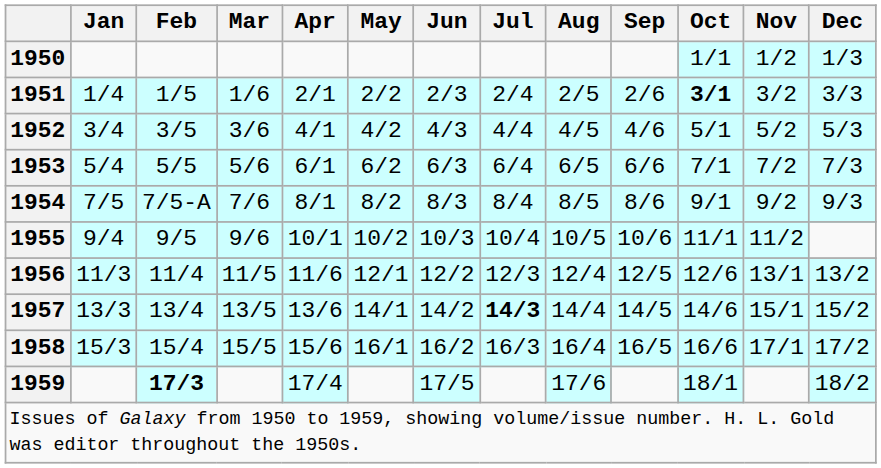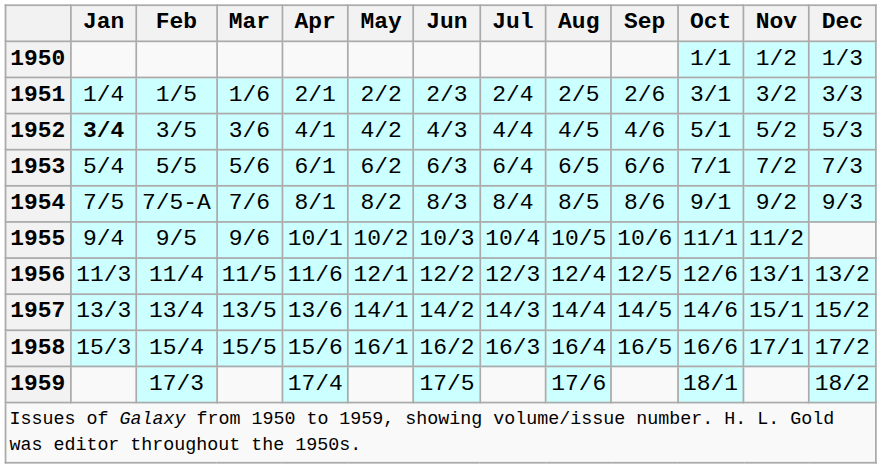(711, 95) bold -> (711, 95) normal
(104, 131) normal -> (104, 131) bold
(513, 311) bold -> (513, 311) normal
(176, 383) bold -> (176, 383) normal
